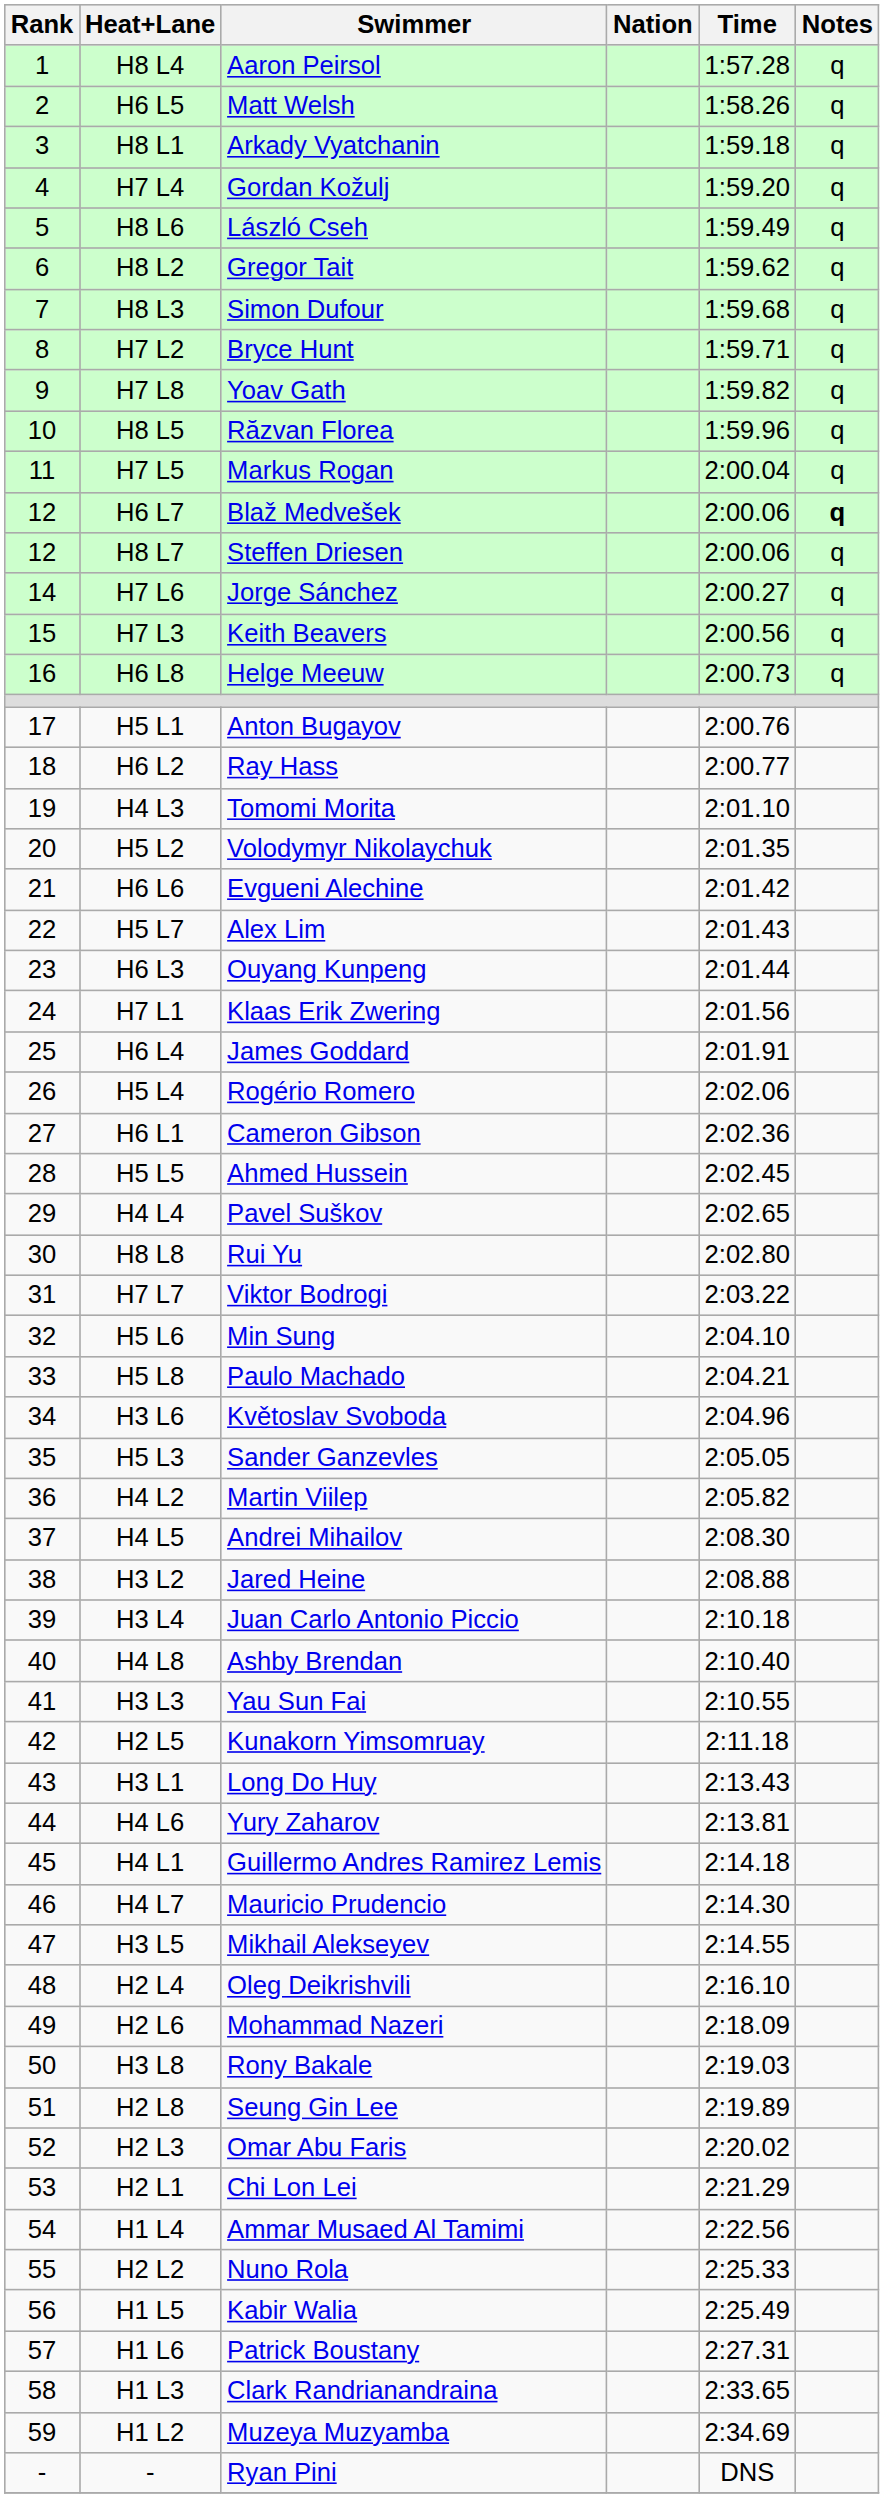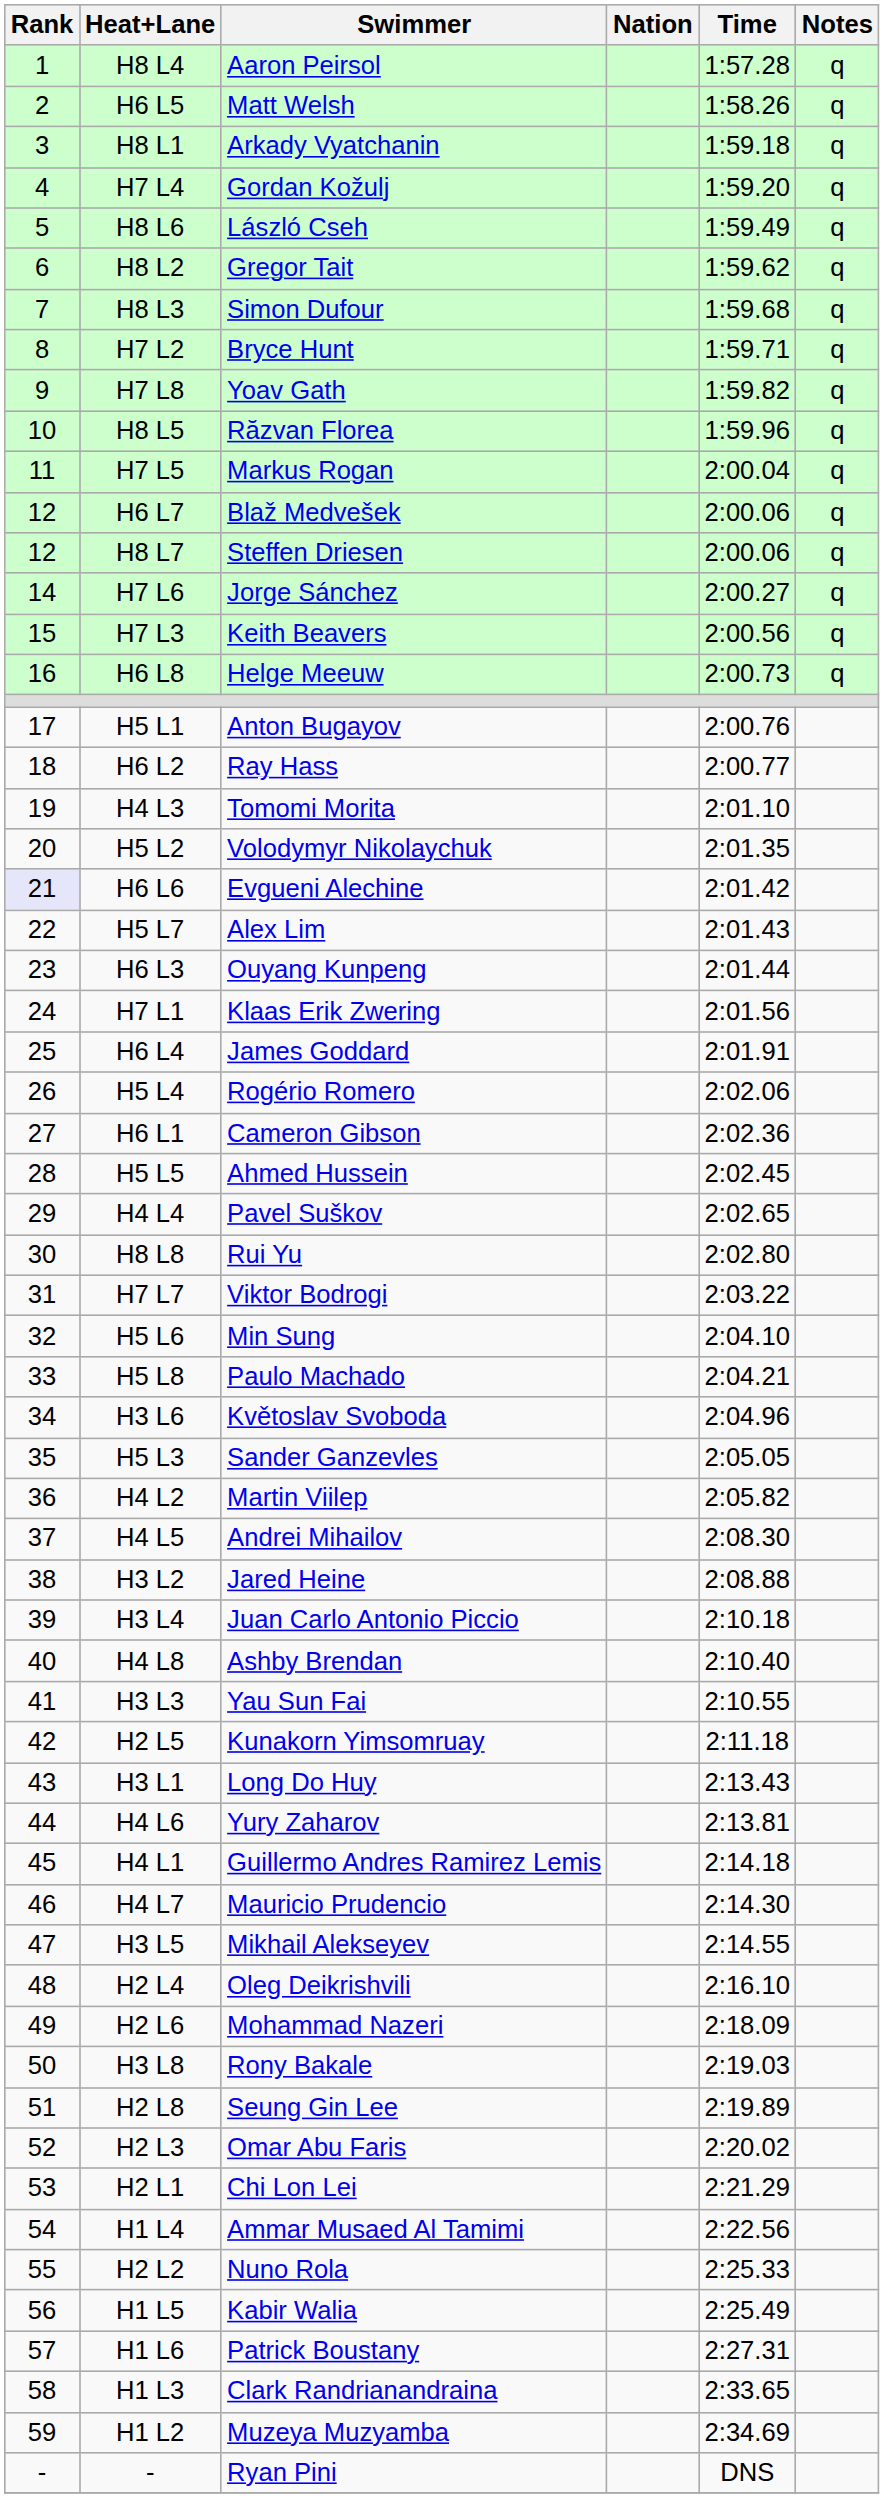(837, 512) bold -> (837, 512) normal
(42, 889) no background -> (42, 889) lavender background
